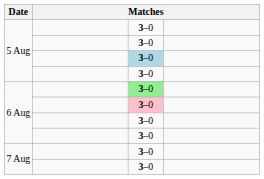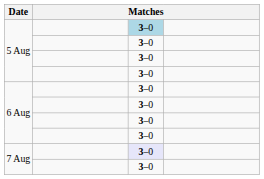(146, 27) no background -> (146, 27) lightblue background
(146, 58) lightblue background -> (146, 58) no background
(146, 89) lightgreen background -> (146, 89) no background
(146, 105) pink background -> (146, 105) no background
(146, 151) no background -> (146, 151) lavender background
